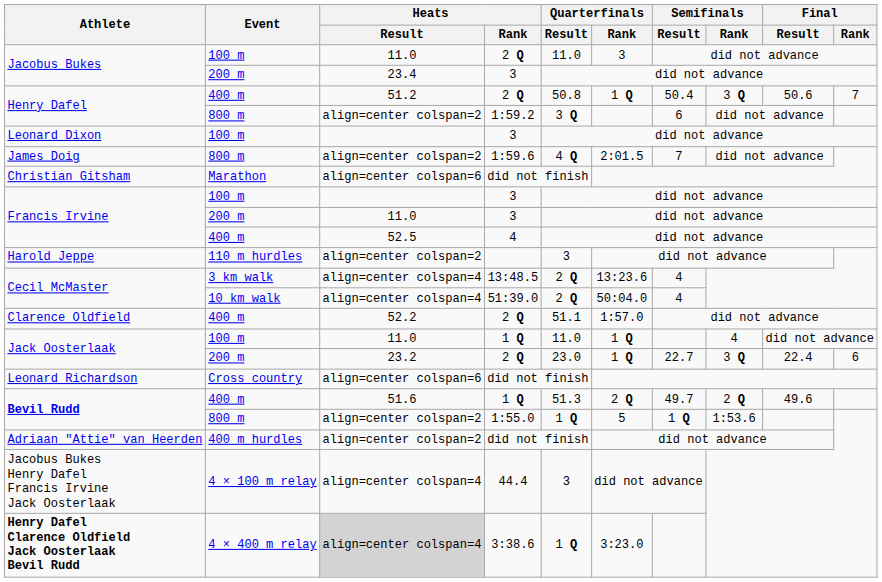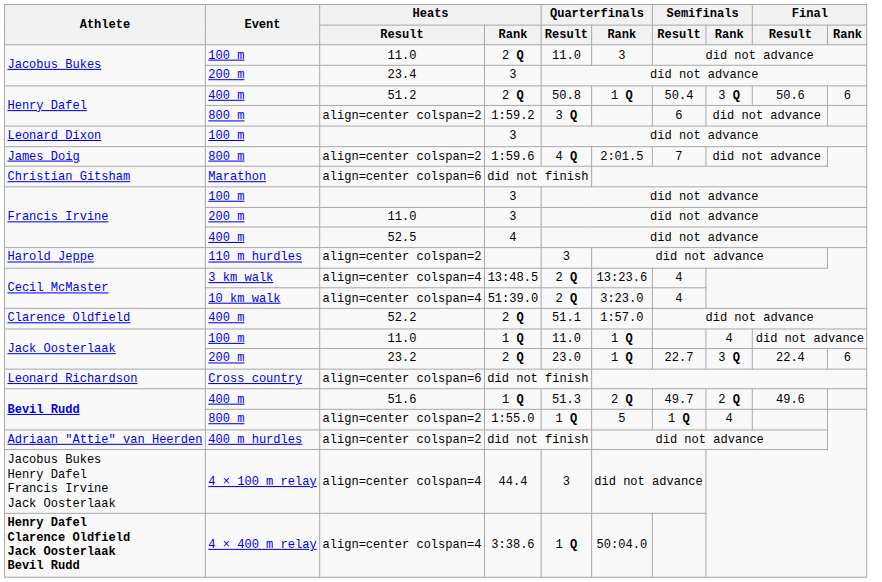(855, 95) 7 -> (847, 95) 6
(622, 298) 50:04.0 -> (622, 298) 3:23.0
(734, 419) 1:53.6 -> (729, 419) 4
(402, 545) lightgrey background -> (402, 545) no background
(622, 545) 3:23.0 -> (622, 545) 50:04.0
